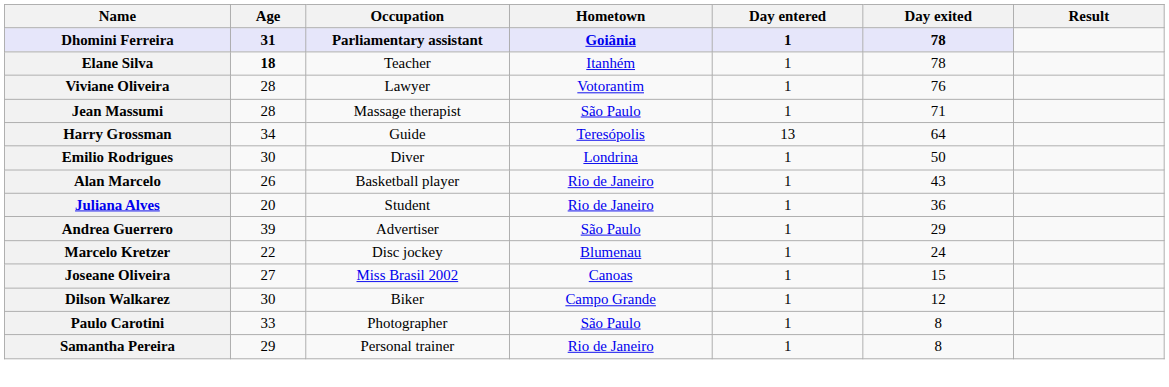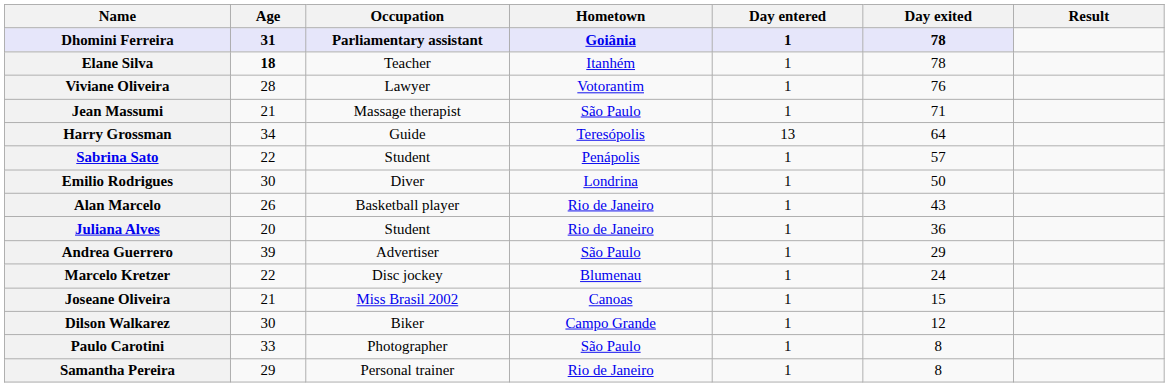(268, 110) 28 -> (268, 110) 21
+ row: (117, 157)
(268, 275) 27 -> (268, 299) 21
